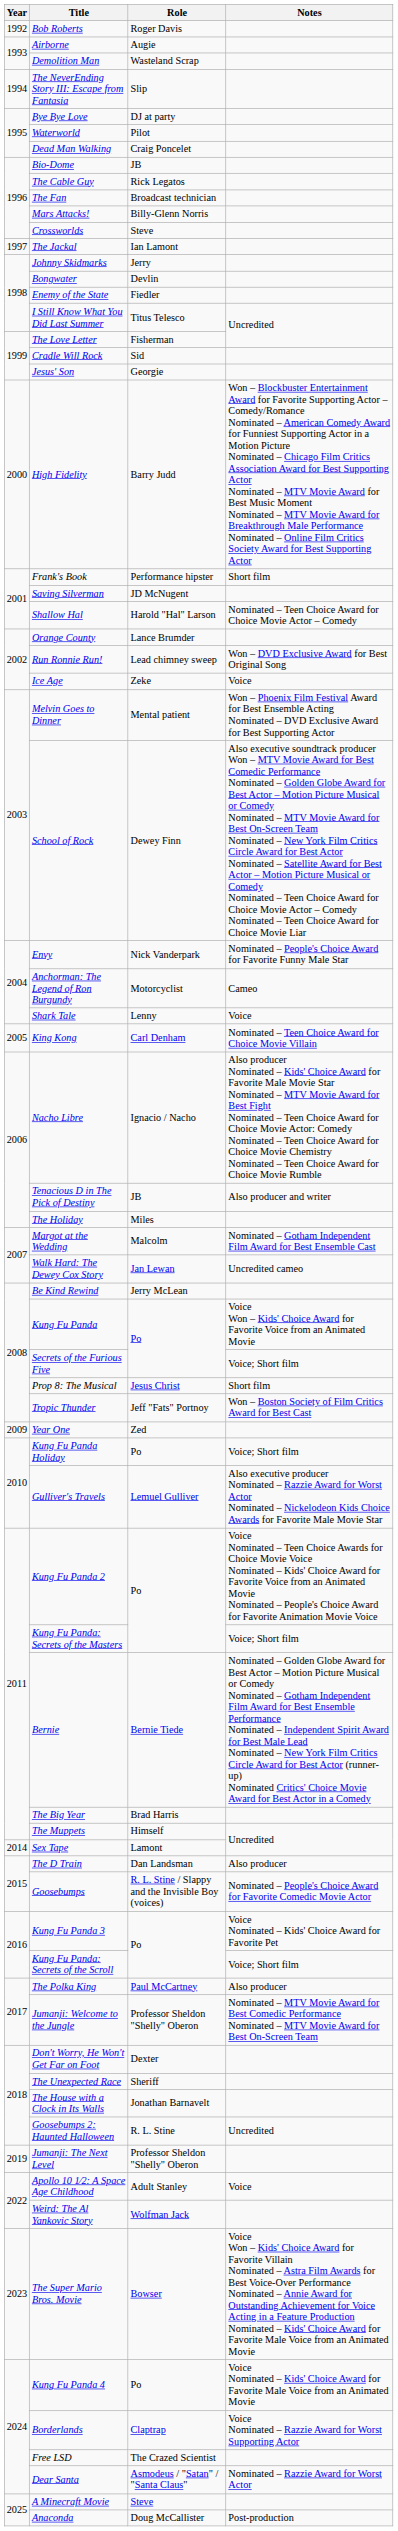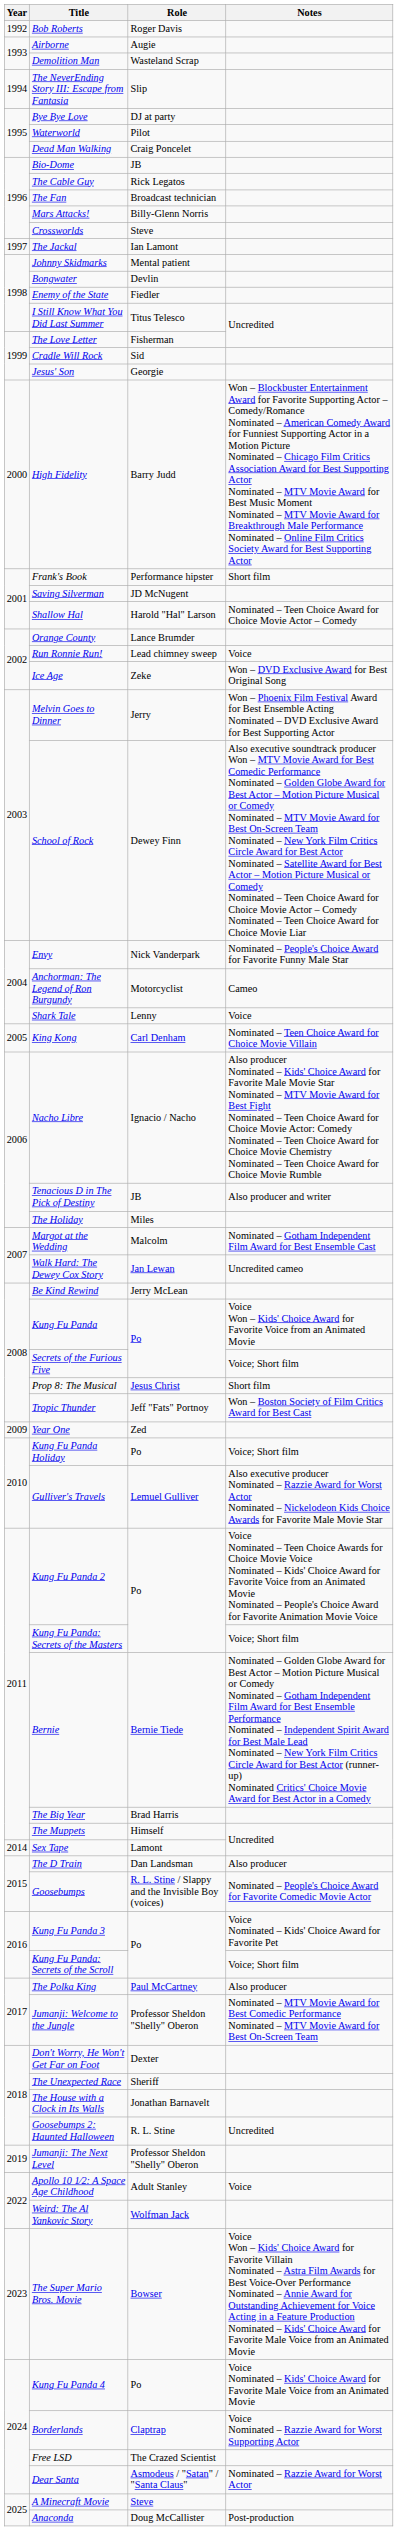(141, 263) Jerry -> (160, 263) Mental patient
(308, 659) Won – DVD Exclusive Award for Best Original Song -> (240, 653) Voice
(240, 681) Voice -> (308, 675) Won – DVD Exclusive Award for Best Original Song
(160, 715) Mental patient -> (141, 715) Jerry
